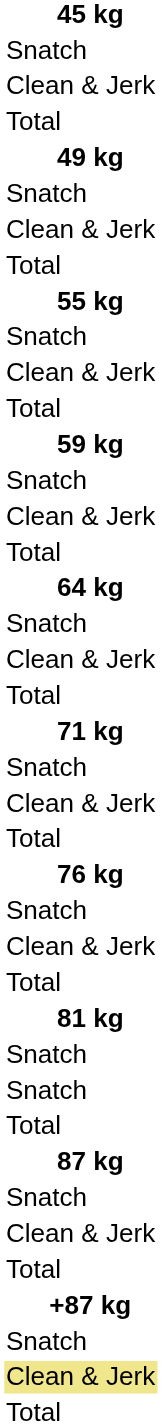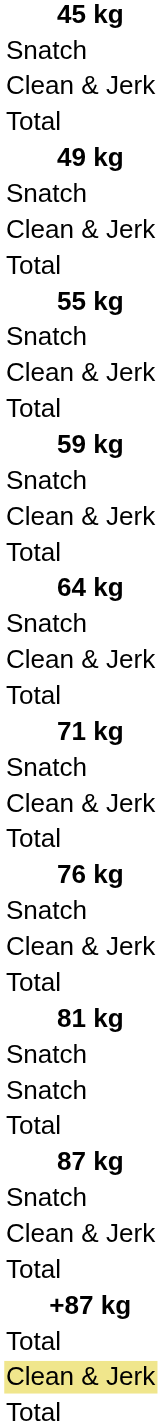(46, 1341) Snatch -> (33, 1341) Total
